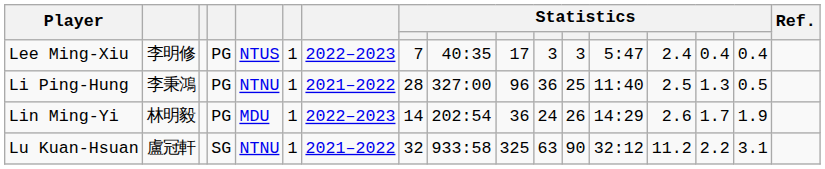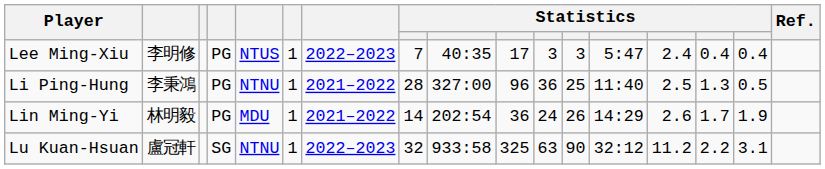(350, 117) 2022–2023 -> (350, 117) 2021–2022
(350, 148) 2021–2022 -> (350, 148) 2022–2023
